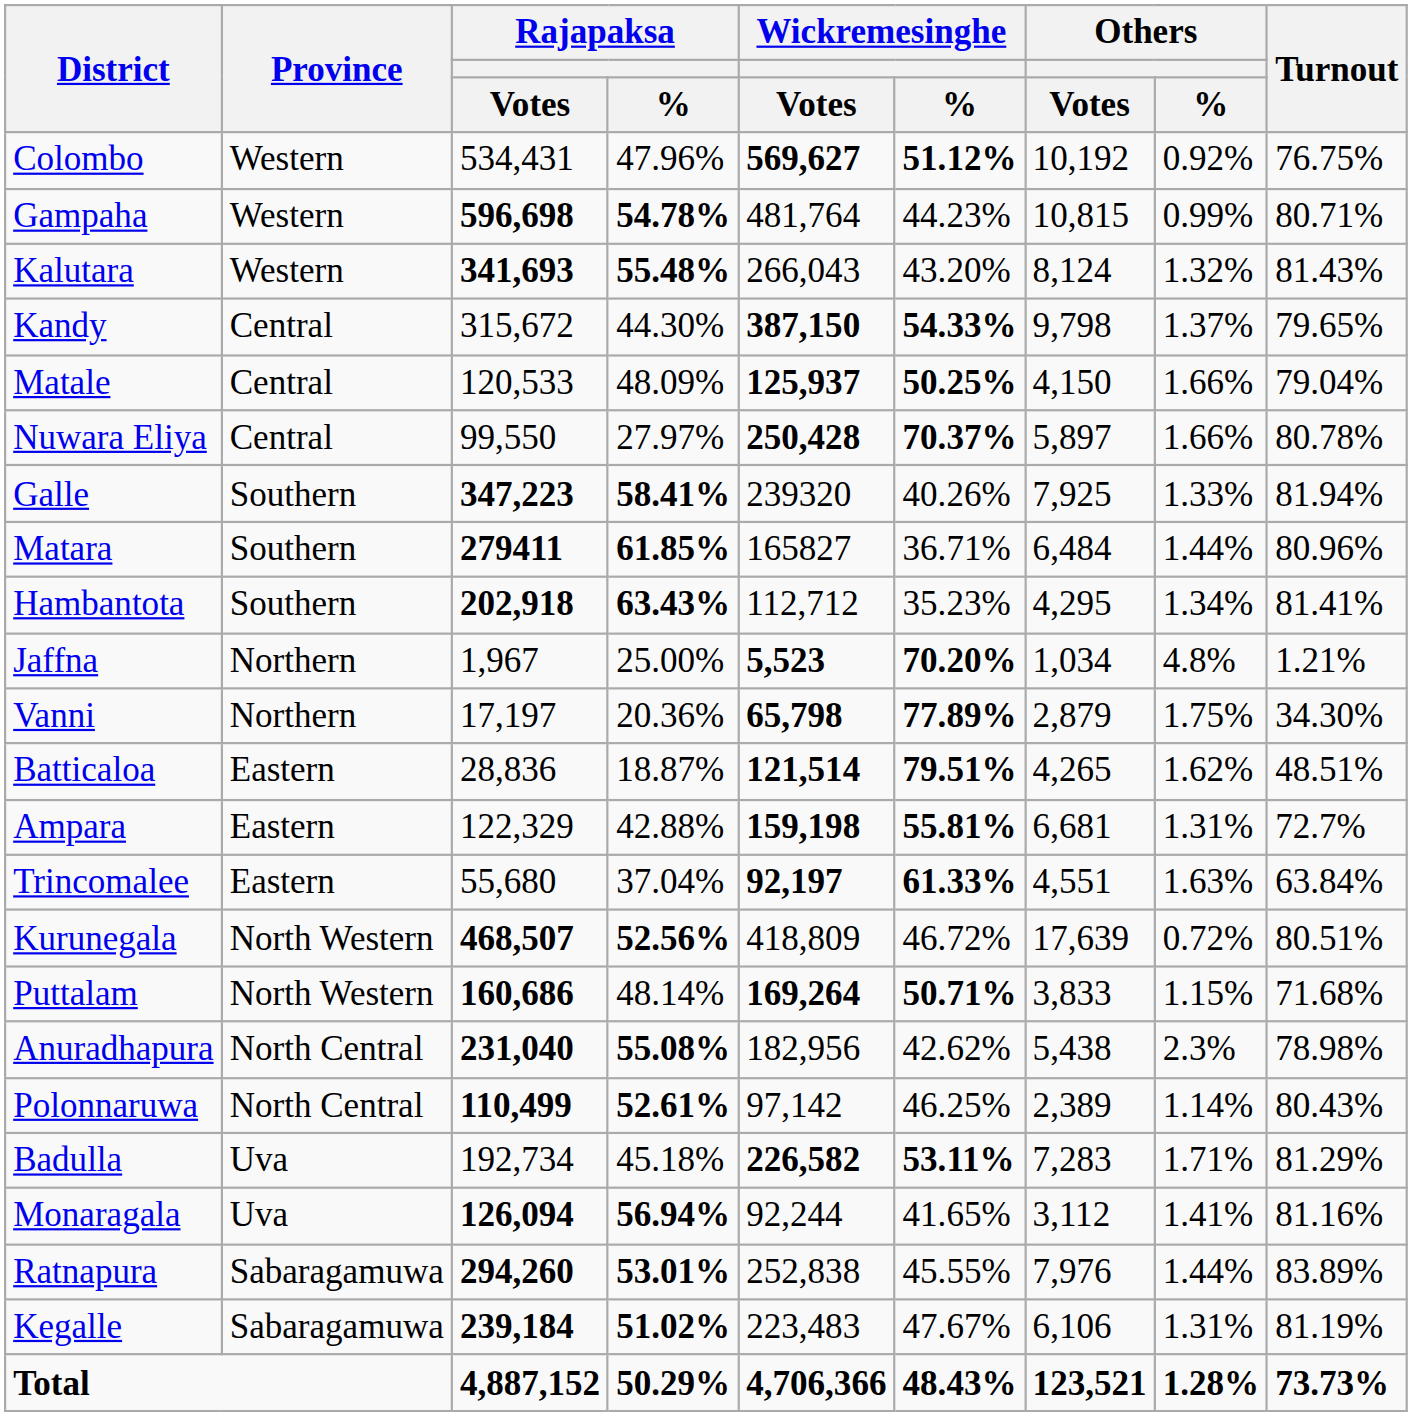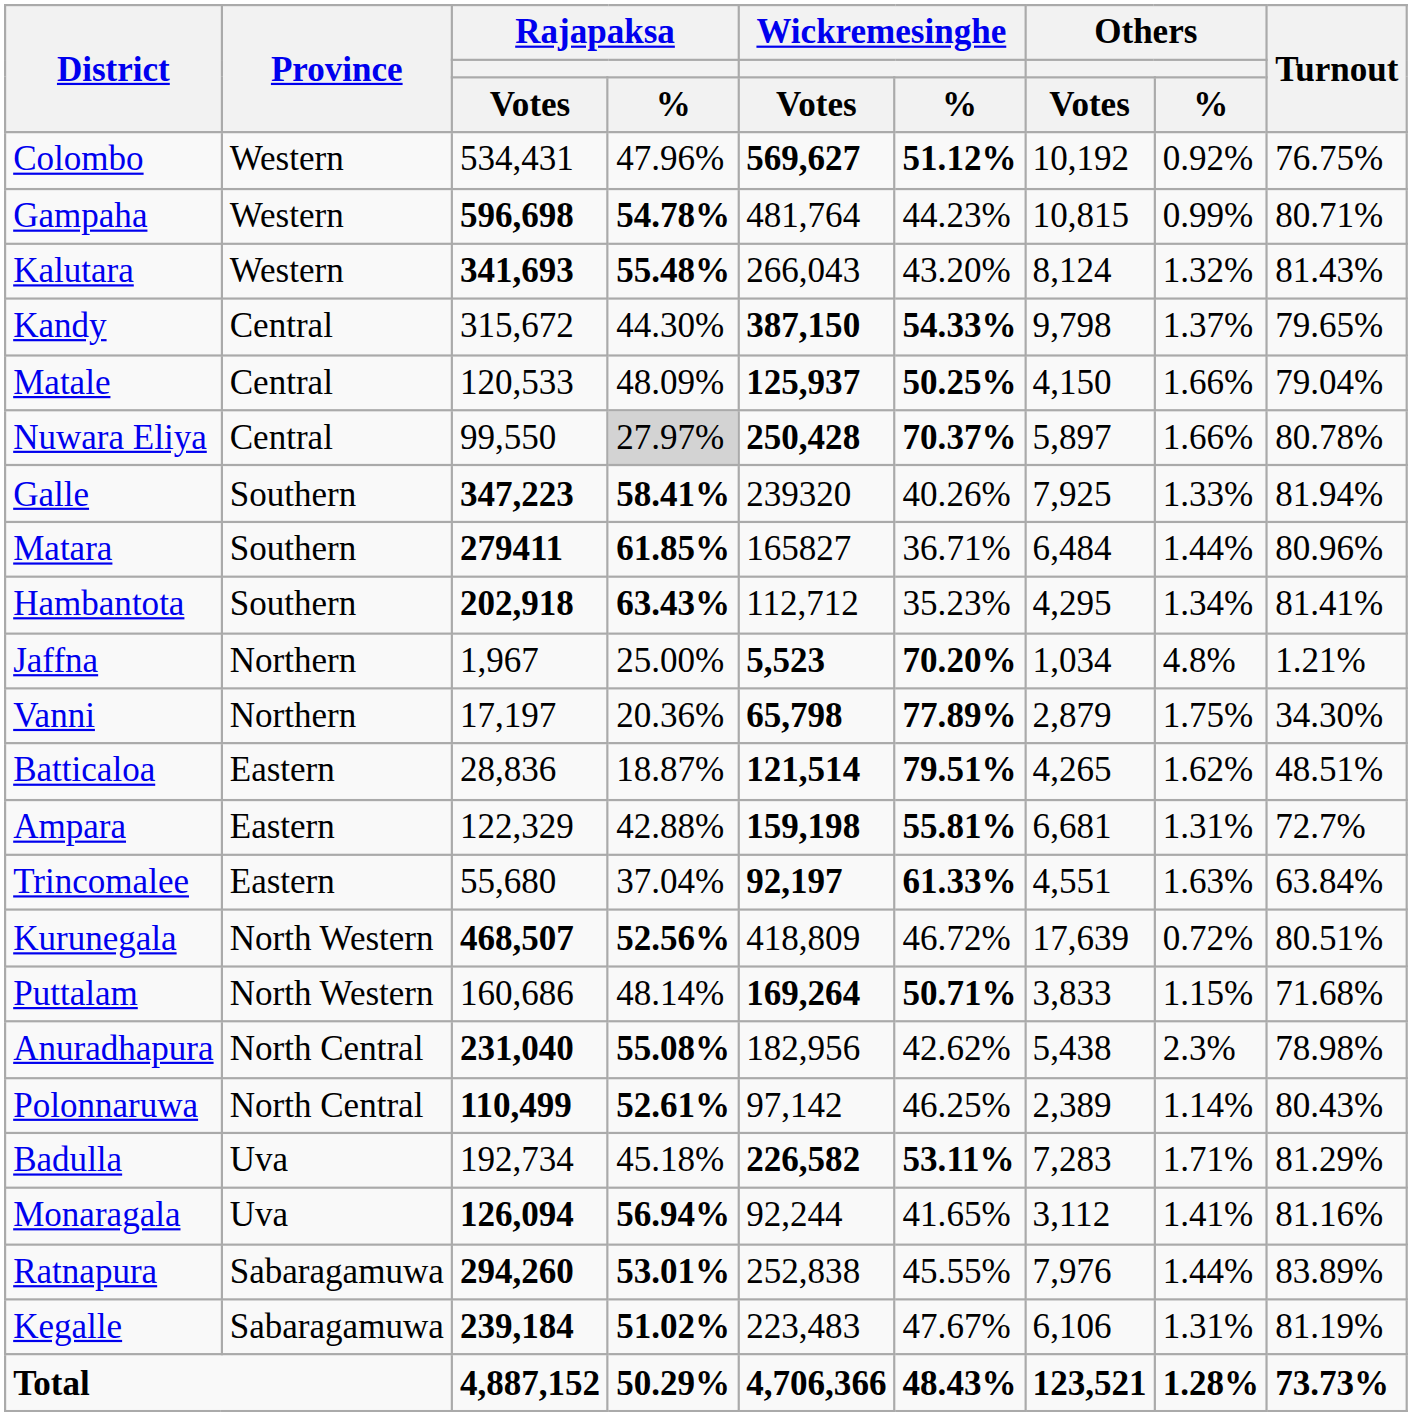(670, 437) no background -> (670, 437) lightgrey background
(517, 993) bold -> (517, 993) normal
